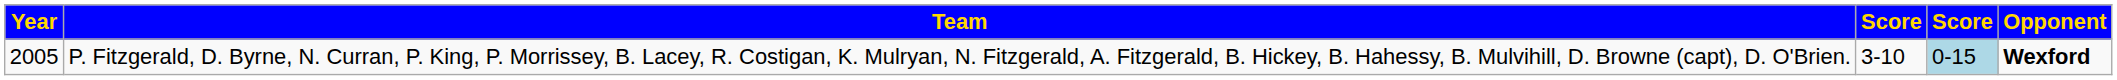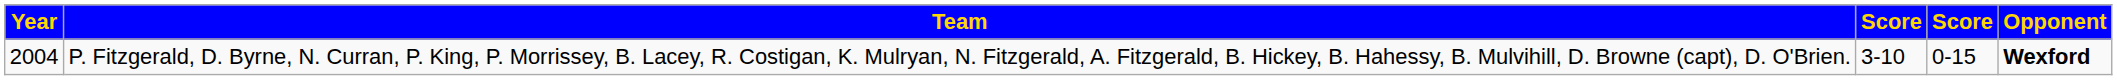(34, 56) 2005 -> (34, 56) 2004
(1954, 56) lightblue background -> (1954, 56) no background
